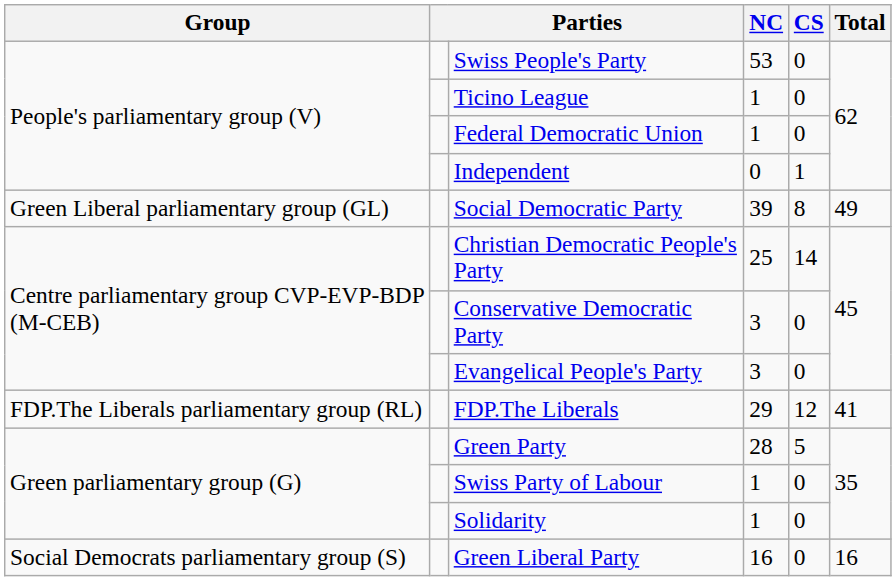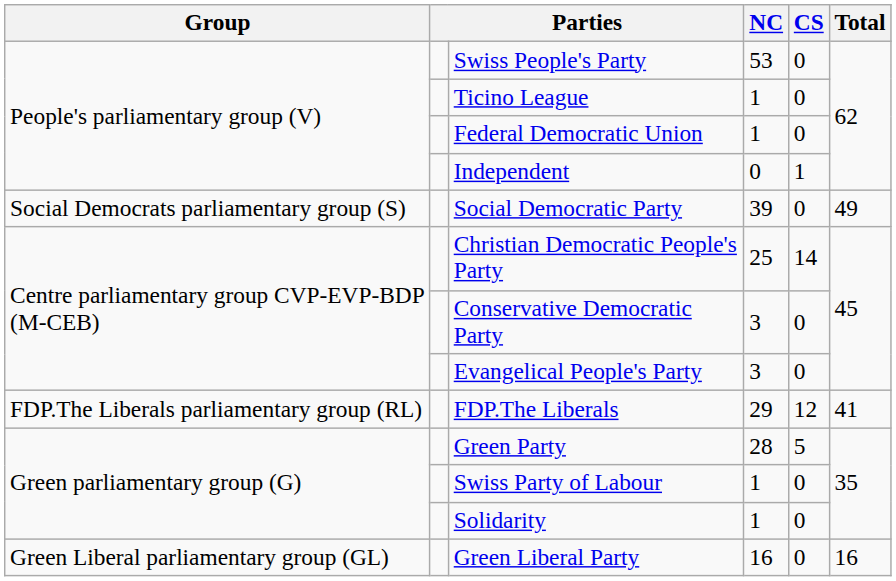(200, 208) Green Liberal parliamentary group (GL) -> (208, 208) Social Democrats parliamentary group (S)
(800, 208) 8 -> (800, 208) 0
(208, 557) Social Democrats parliamentary group (S) -> (200, 557) Green Liberal parliamentary group (GL)
